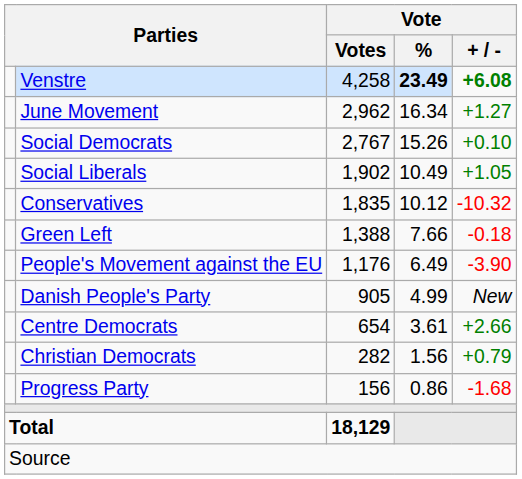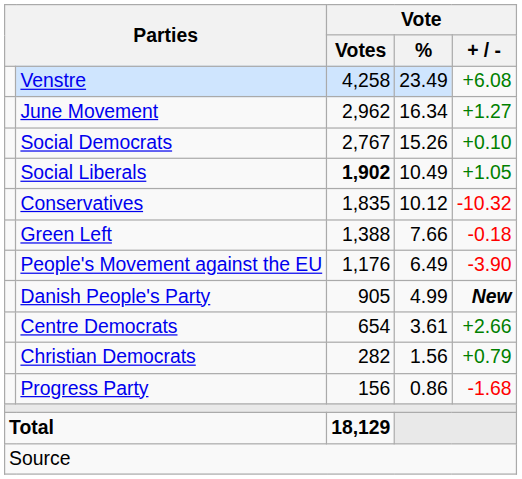(424, 81) bold -> (424, 81) normal
(487, 81) bold -> (487, 81) normal
(366, 173) normal -> (366, 173) bold
(492, 296) normal -> (492, 296) bold
